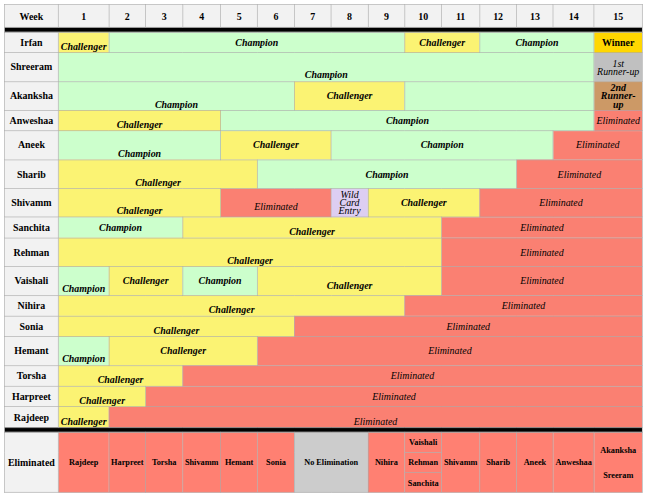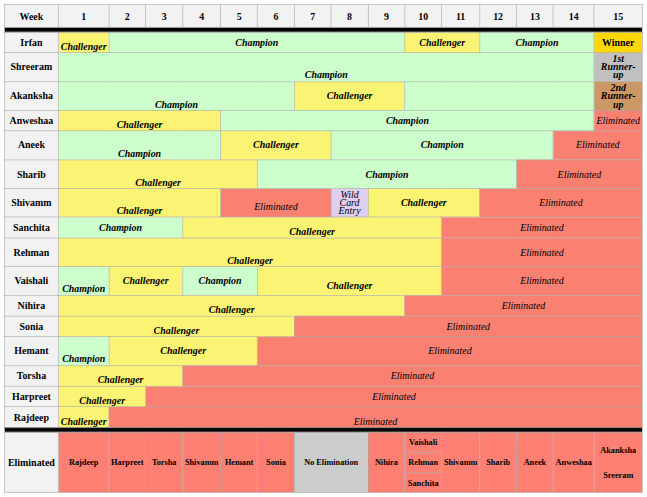(618, 67) normal -> (618, 67) bold
